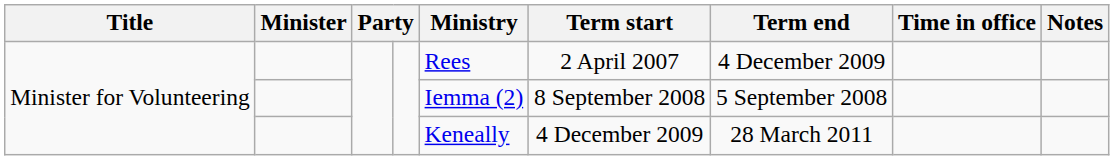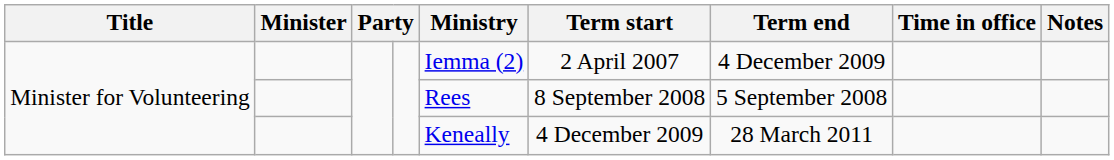(447, 60) Rees -> (474, 60) Iemma (2)
(474, 97) Iemma (2) -> (447, 97) Rees
